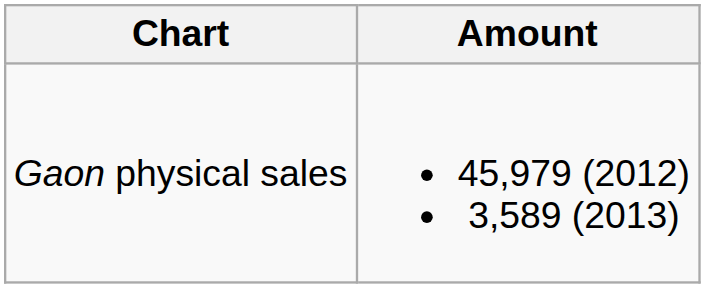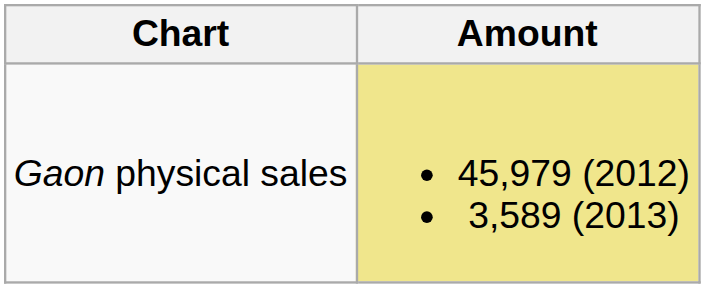(527, 194) no background -> (527, 194) khaki background
